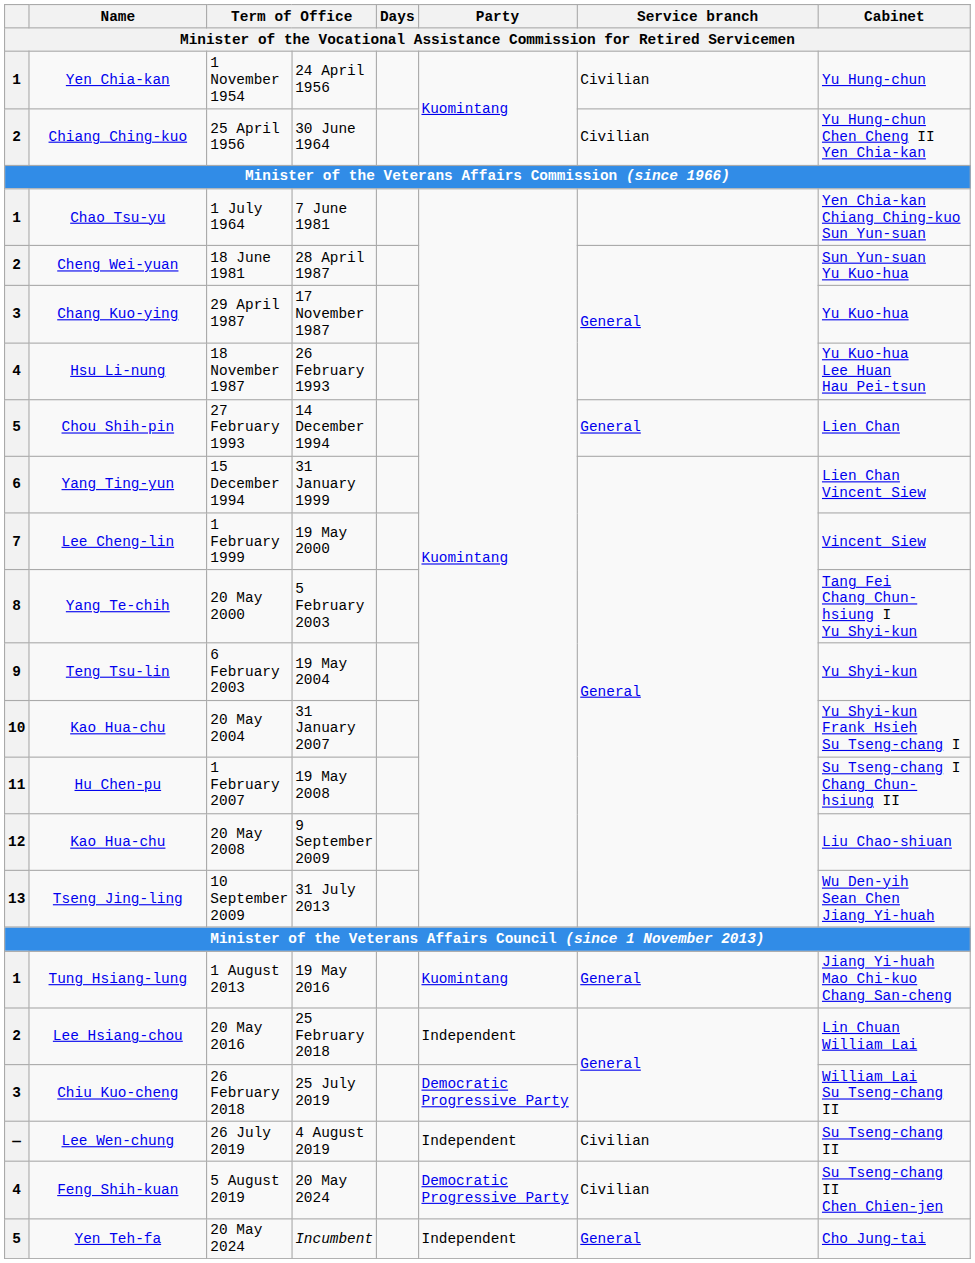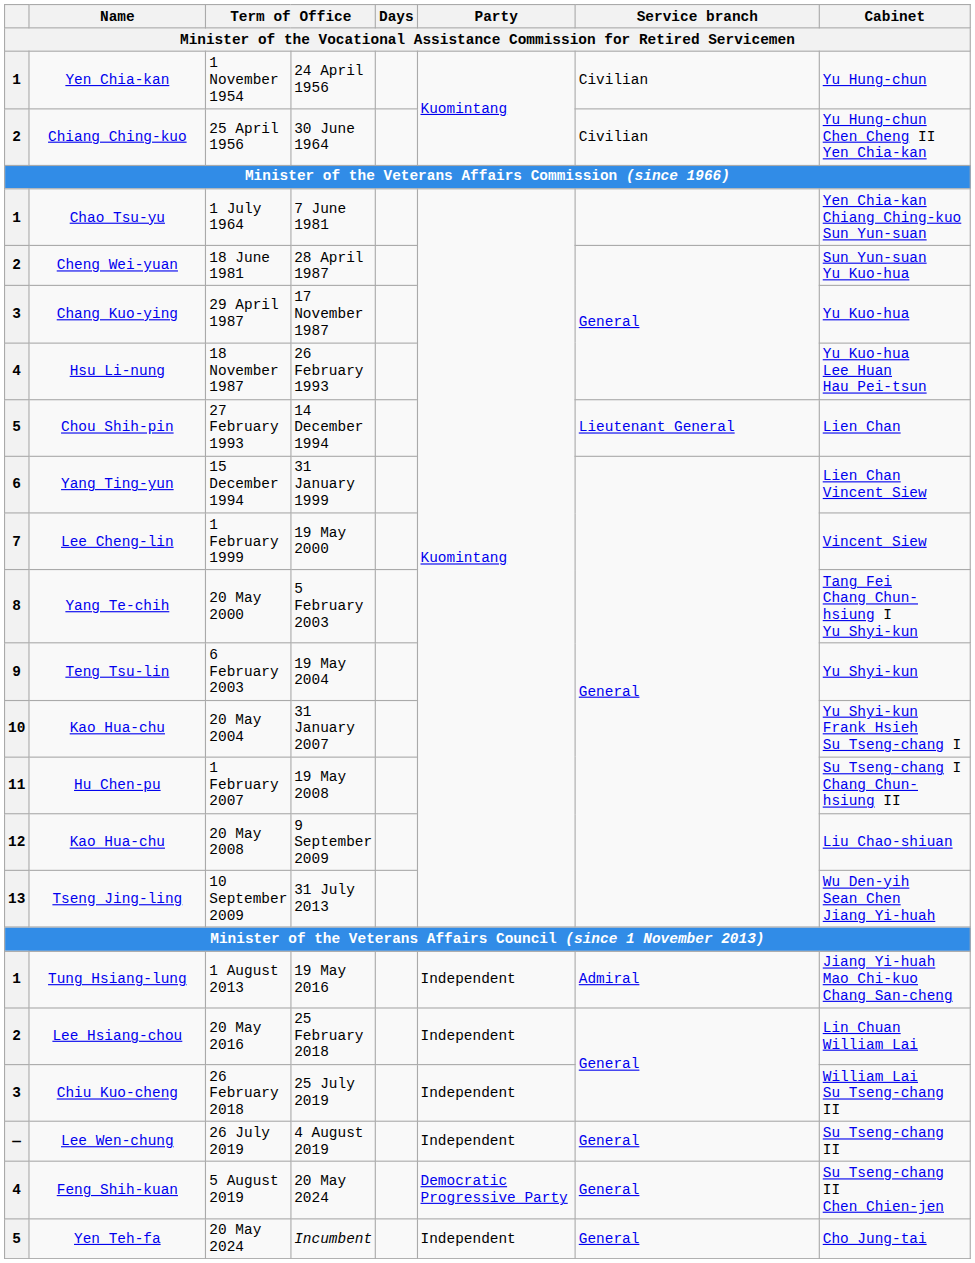(611, 428) General -> (657, 428) Lieutenant General
(465, 979) Kuomintang -> (468, 979) Independent
(611, 979) General -> (609, 979) Admiral
(495, 1093) Democratic Progressive Party -> (468, 1093) Independent
(615, 1141) Civilian -> (609, 1141) General
(615, 1190) Civilian -> (609, 1190) General
